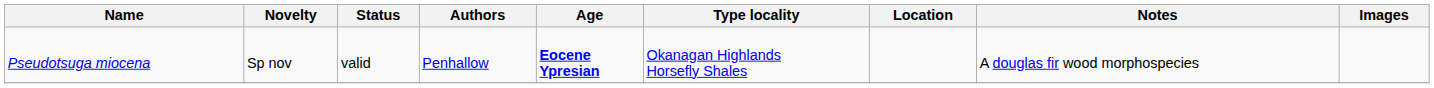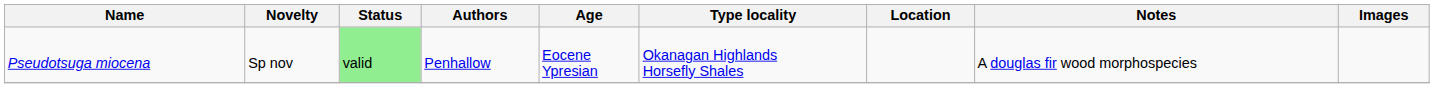(356, 63) no background -> (357, 63) lightgreen background
(570, 63) bold -> (570, 63) normal
